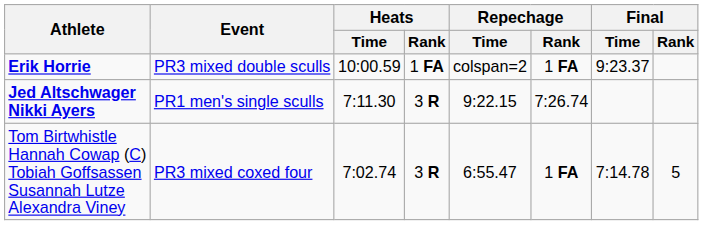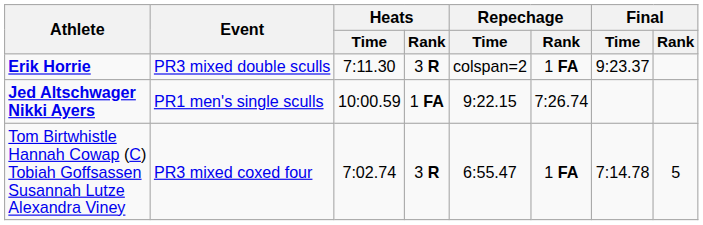(369, 67) 10:00.59 -> (369, 67) 7:11.30
(427, 67) 1 FA -> (427, 67) 3 R
(369, 102) 7:11.30 -> (369, 102) 10:00.59
(427, 102) 3 R -> (427, 102) 1 FA
